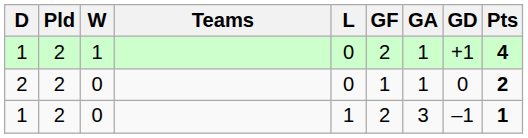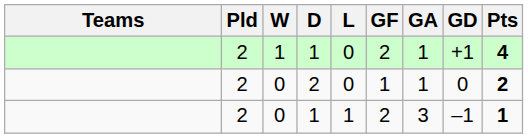columns swapped: (223, 20) <-> (22, 20)
